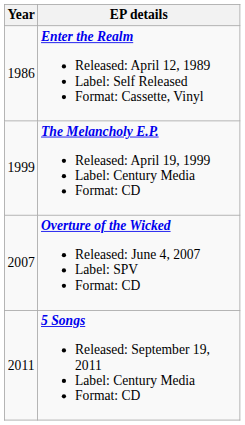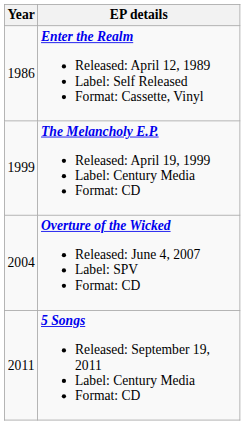(21, 262) 2007 -> (21, 262) 2004
